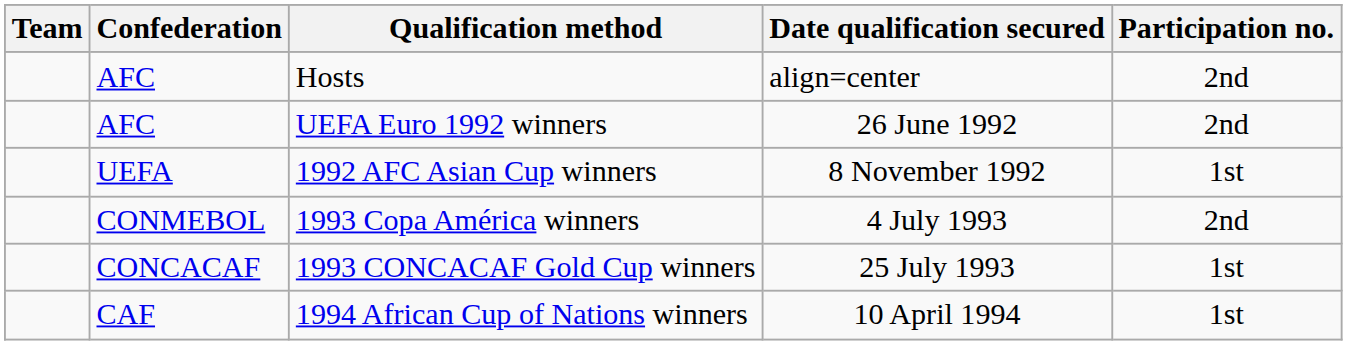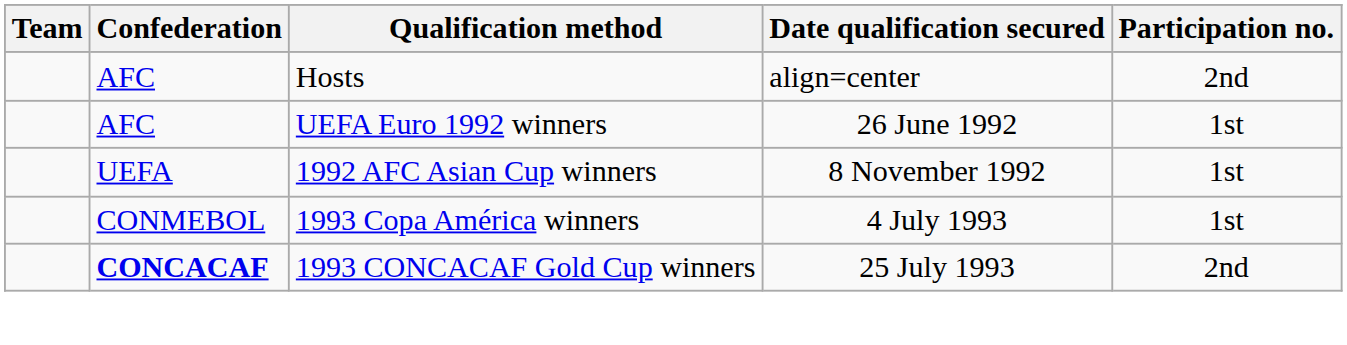(1226, 123) 2nd -> (1226, 123) 1st
(1226, 219) 2nd -> (1226, 219) 1st
(178, 266) normal -> (183, 266) bold
(1226, 266) 1st -> (1226, 266) 2nd
- row: (522, 314)
